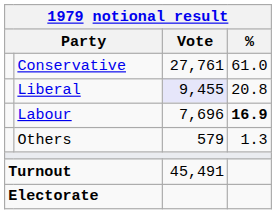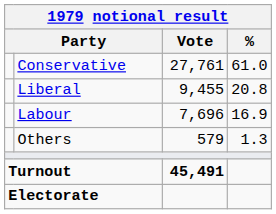(202, 91) lavender background -> (202, 91) no background
(249, 115) bold -> (249, 115) normal
(197, 172) normal -> (197, 172) bold
